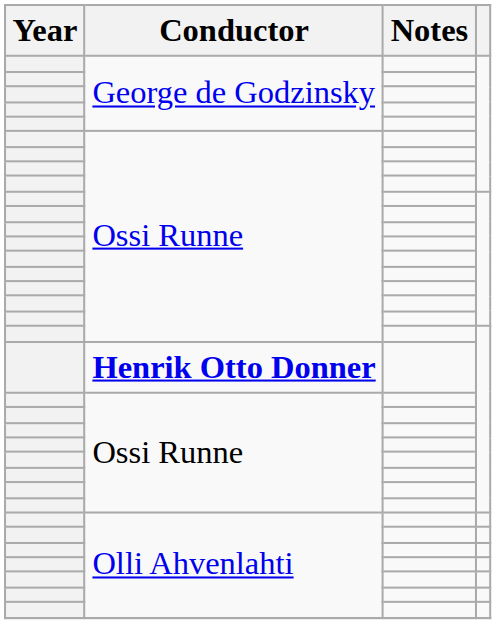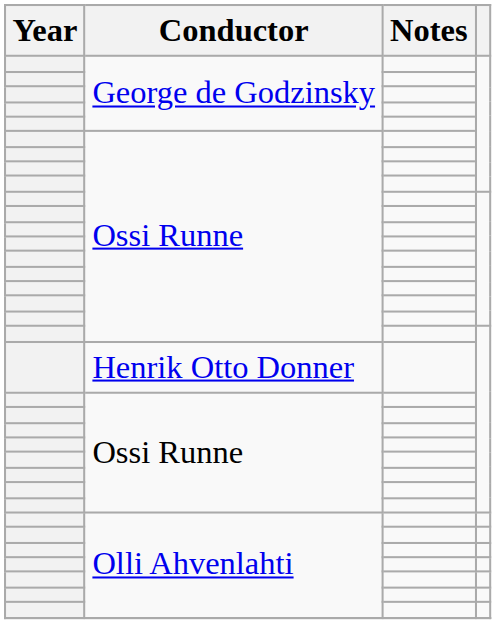(234, 366) bold -> (223, 366) normal
